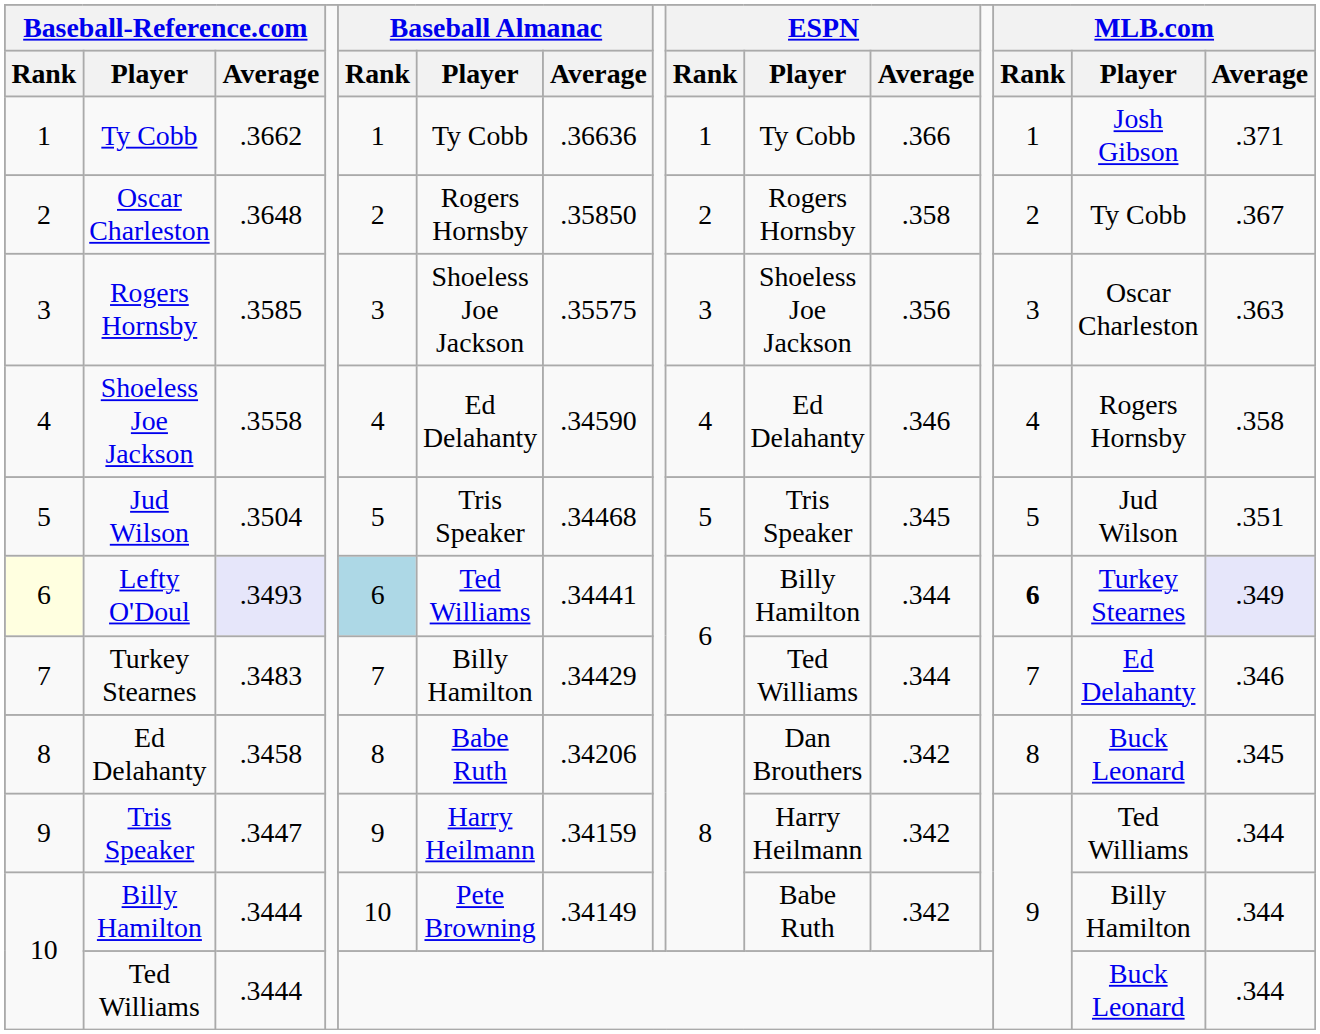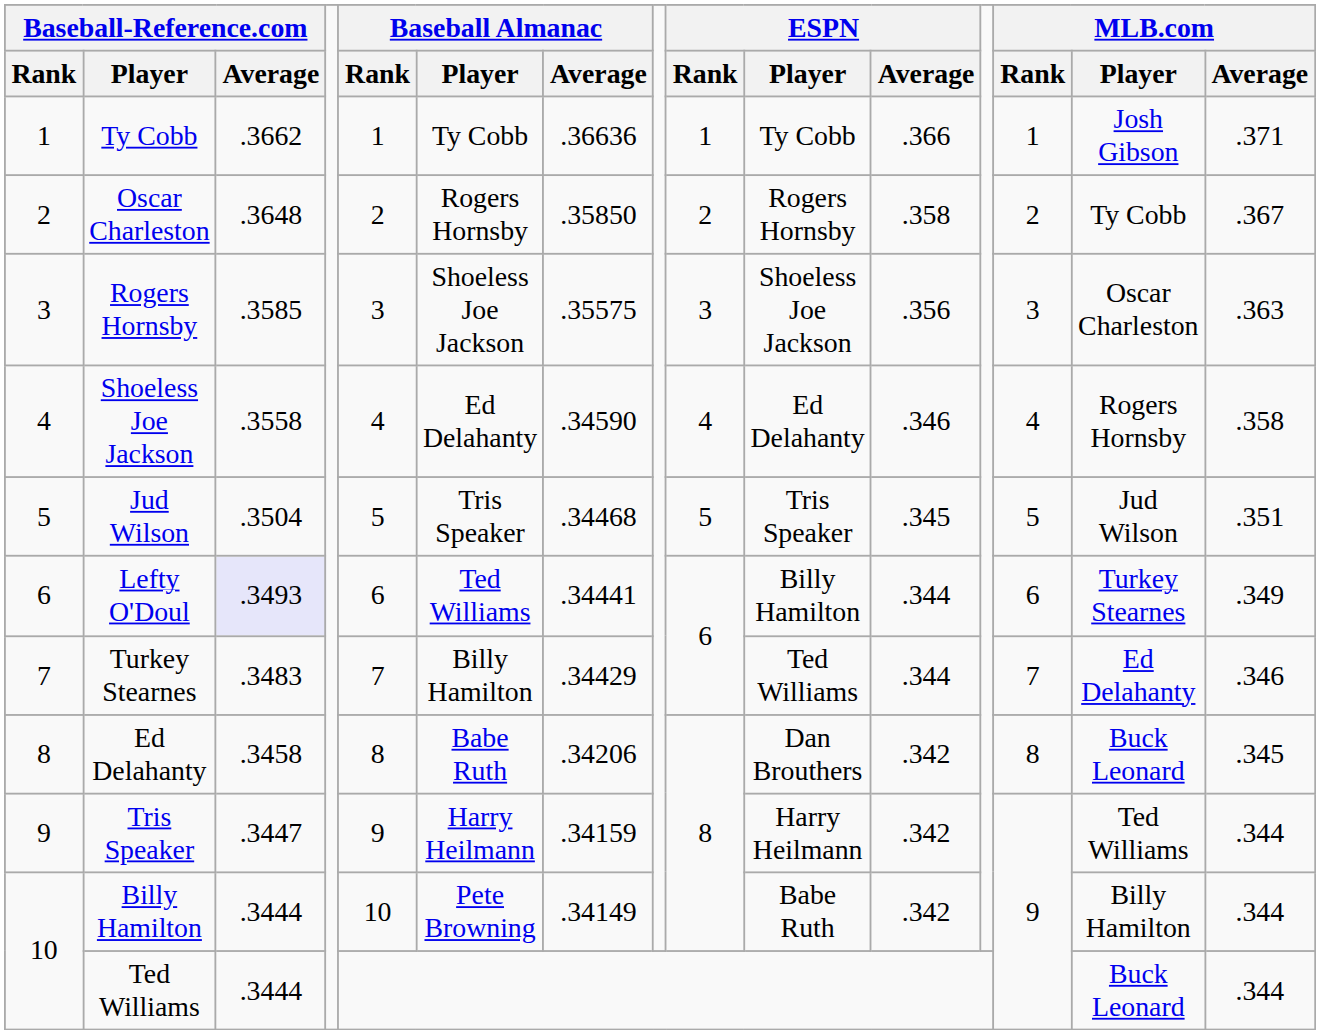(44, 595) lightyellow background -> (44, 595) no background
(378, 595) lightblue background -> (378, 595) no background
(1033, 595) bold -> (1033, 595) normal
(1260, 595) lavender background -> (1260, 595) no background
